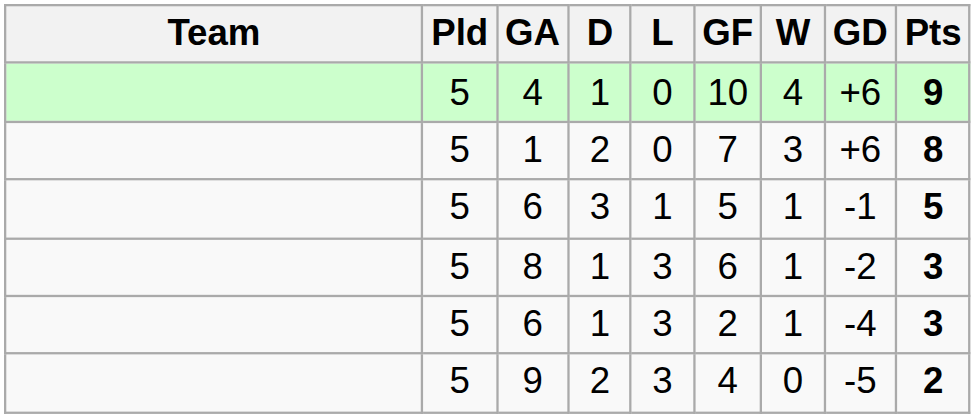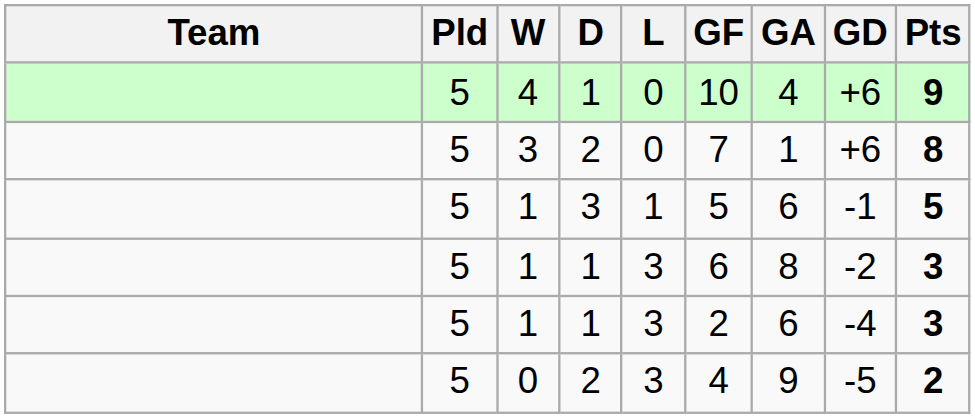columns swapped: (793, 33) <-> (533, 33)
